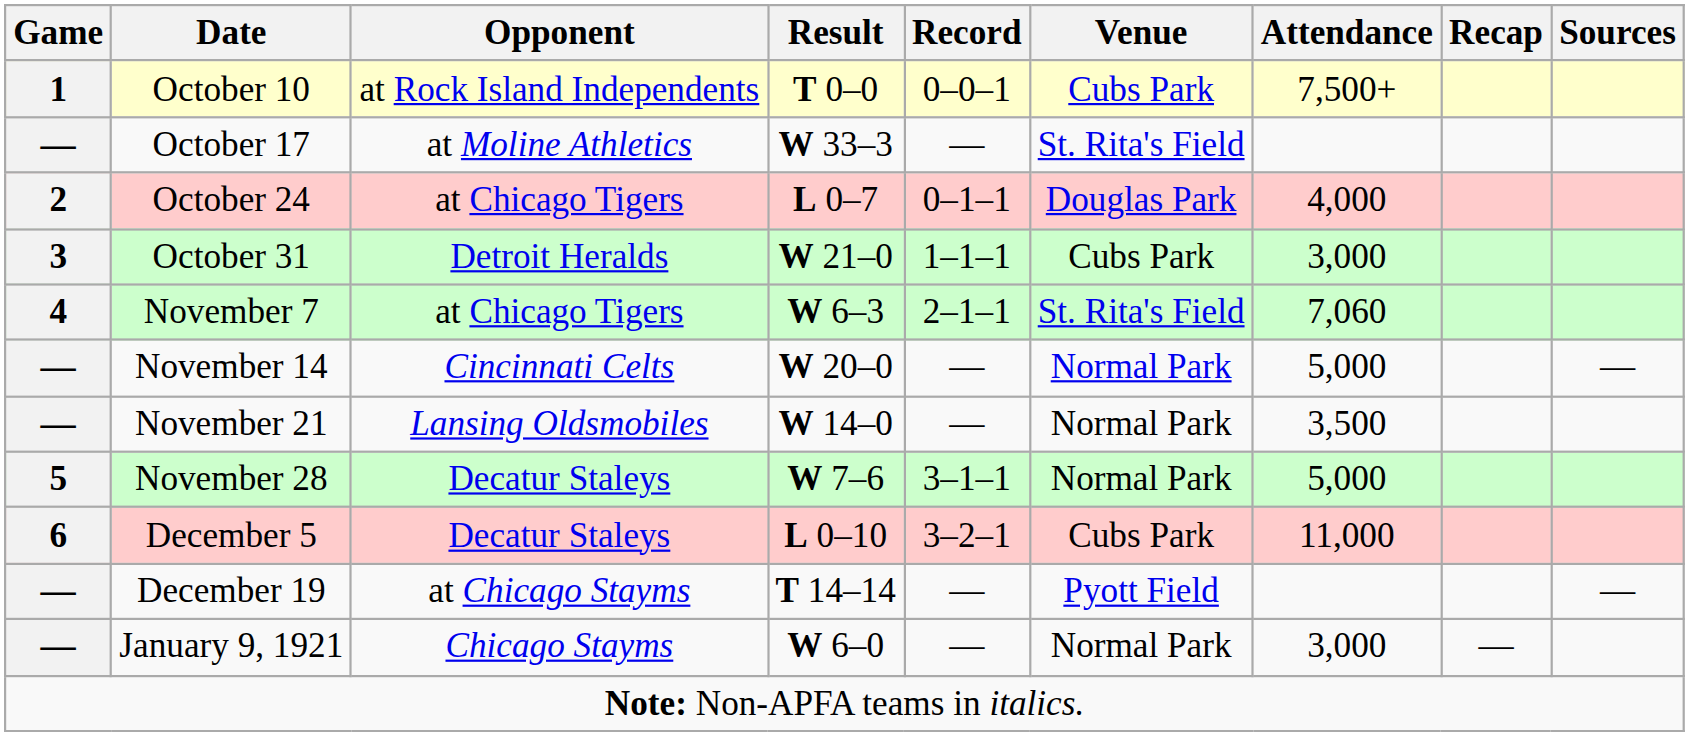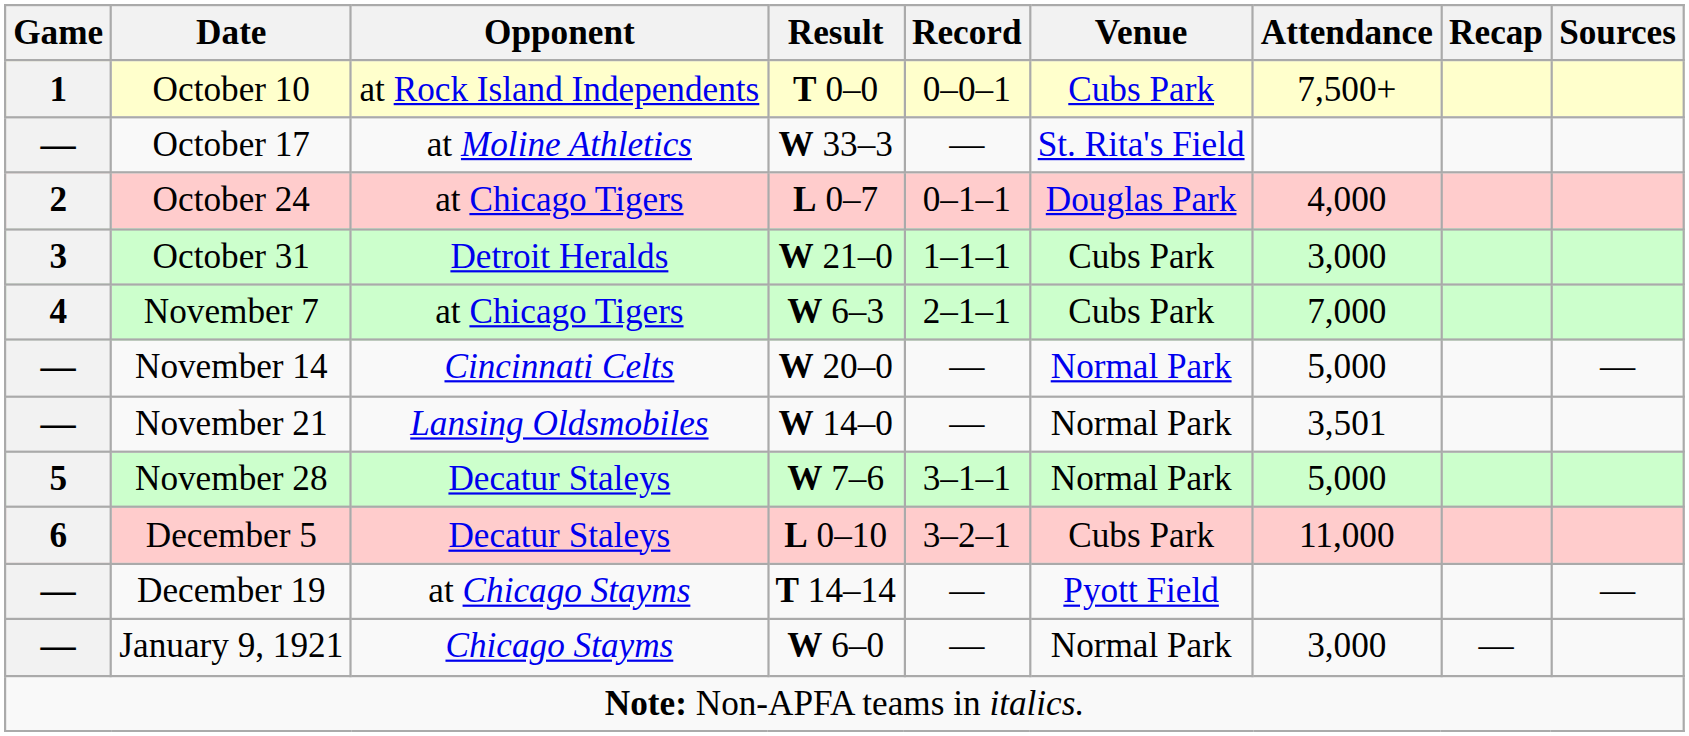(1141, 311) St. Rita's Field -> (1141, 311) Cubs Park
(1347, 311) 7,060 -> (1347, 311) 7,000
(1347, 423) 3,500 -> (1347, 423) 3,501
